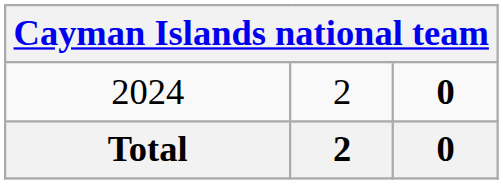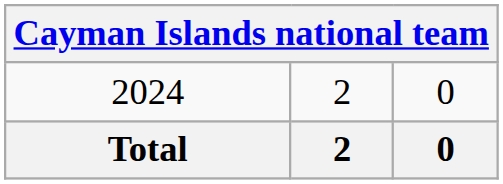(446, 91) bold -> (446, 91) normal
